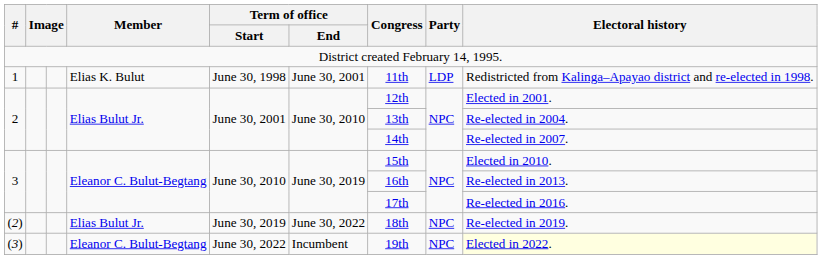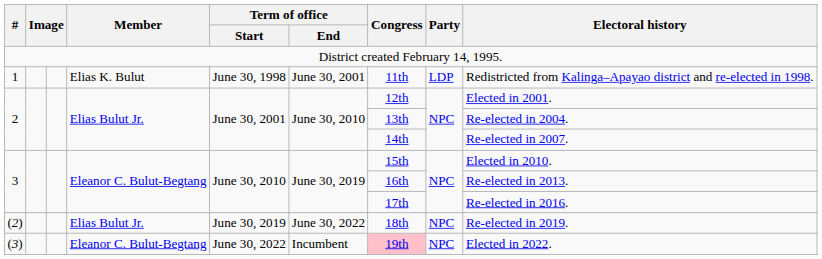(397, 243) no background -> (397, 243) pink background
(509, 243) lightyellow background -> (509, 243) no background
